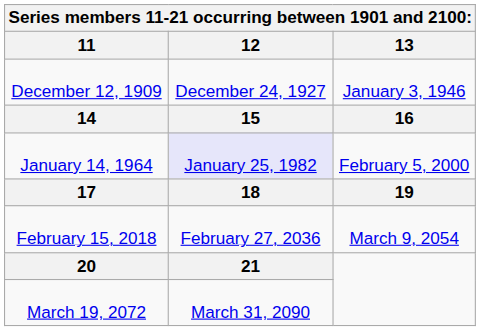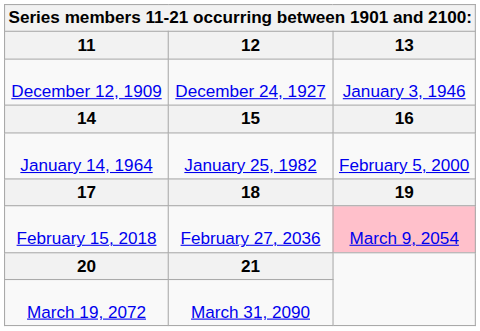(251, 165) lavender background -> (251, 165) no background
(404, 238) no background -> (404, 238) pink background
